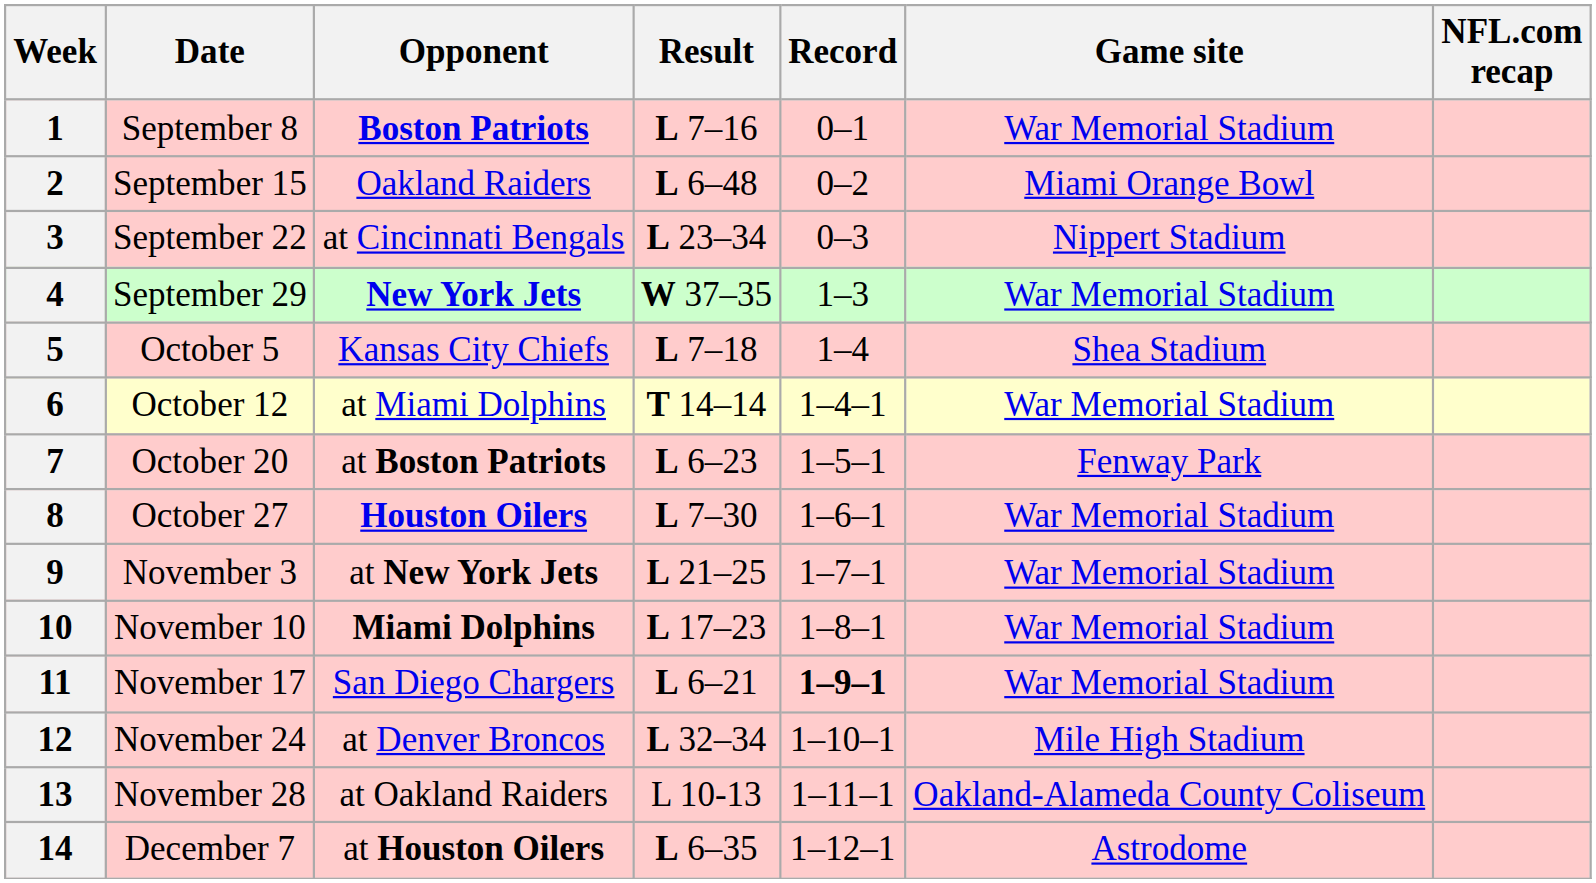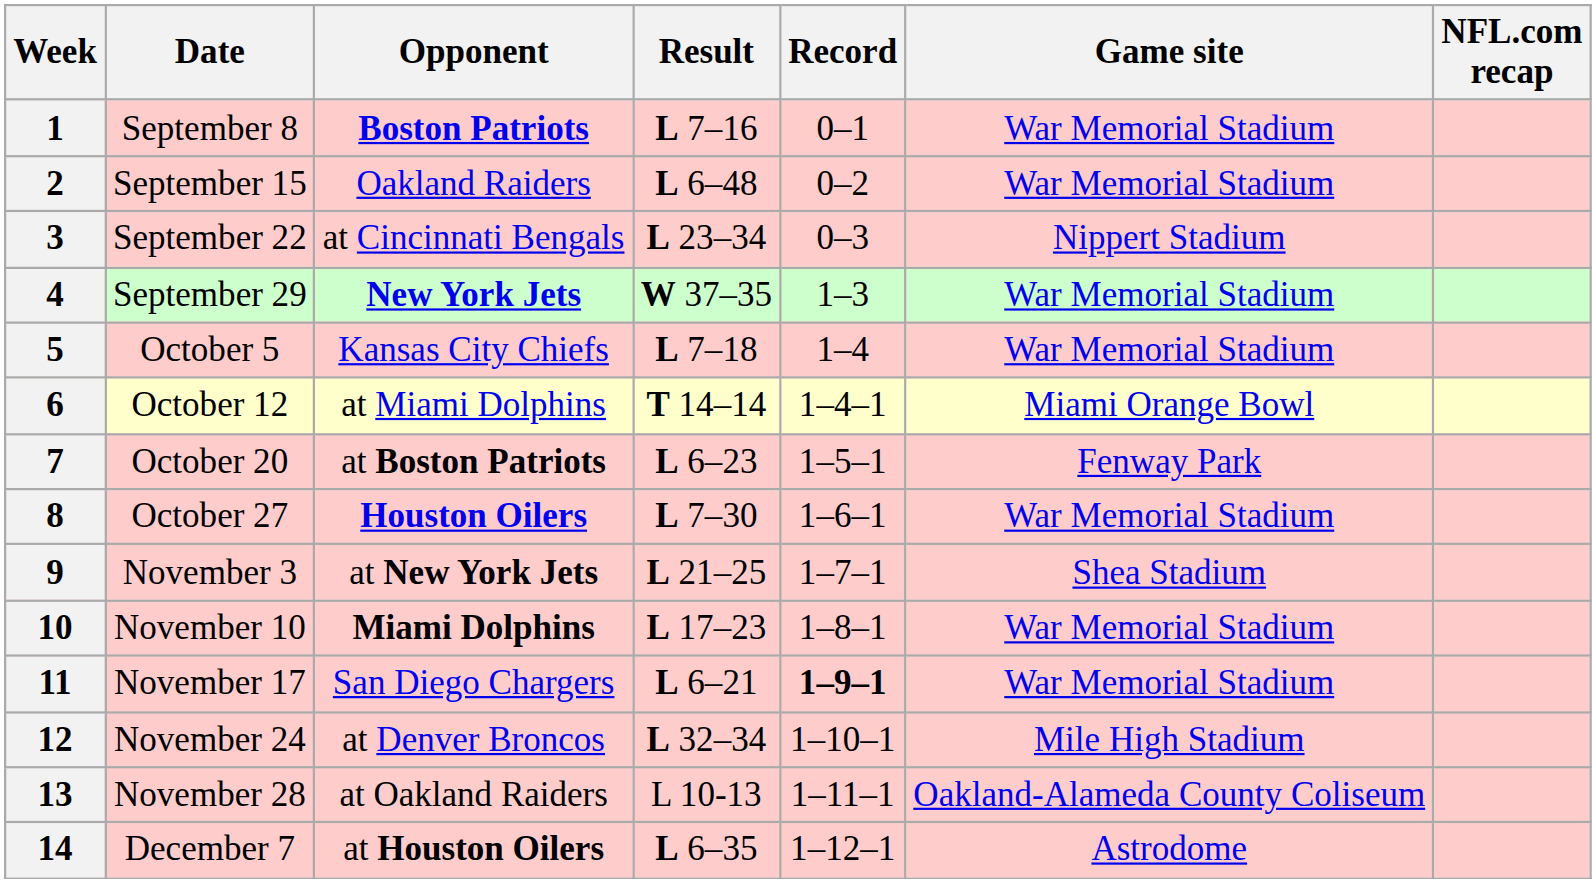(1169, 182) Miami Orange Bowl -> (1169, 182) War Memorial Stadium
(1169, 349) Shea Stadium -> (1169, 349) War Memorial Stadium
(1169, 405) War Memorial Stadium -> (1169, 405) Miami Orange Bowl
(1169, 571) War Memorial Stadium -> (1169, 571) Shea Stadium
